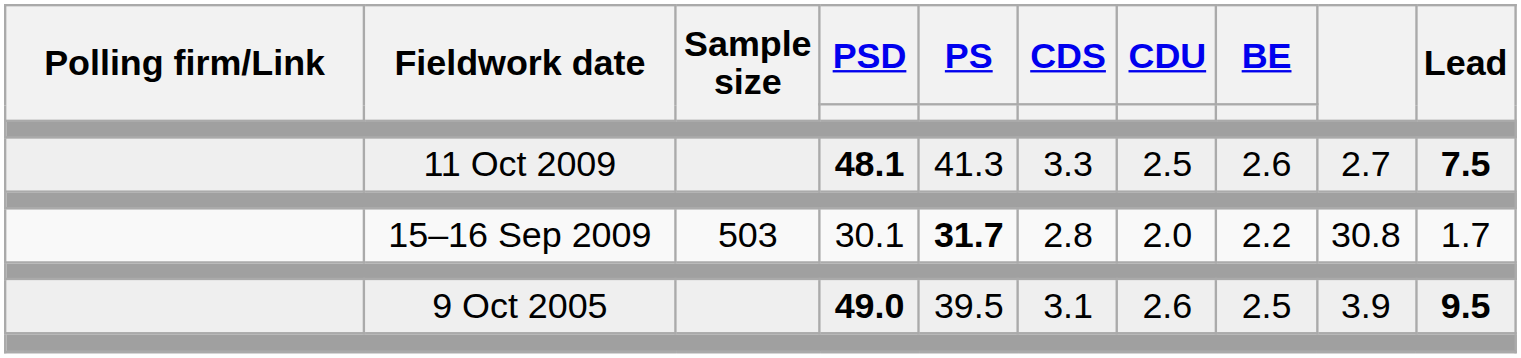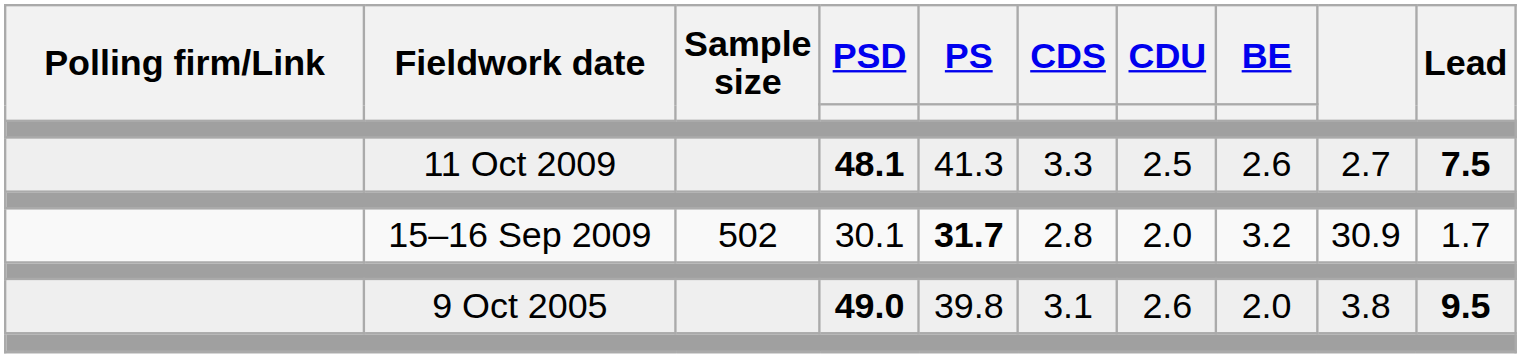(748, 235) 503 -> (748, 235) 502
(1267, 235) 2.2 -> (1267, 235) 3.2
(1366, 235) 30.8 -> (1366, 235) 30.9
(969, 306) 39.5 -> (969, 306) 39.8
(1267, 306) 2.5 -> (1267, 306) 2.0
(1366, 306) 3.9 -> (1366, 306) 3.8
